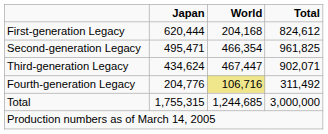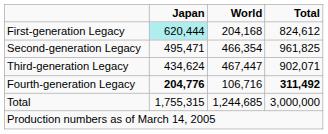(184, 31) no background -> (184, 31) paleturquoise background
(184, 84) normal -> (184, 84) bold
(242, 84) khaki background -> (242, 84) no background
(300, 84) normal -> (300, 84) bold
